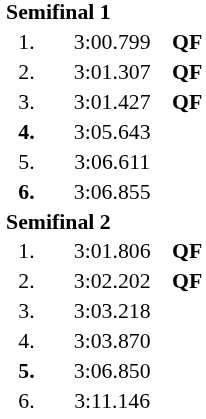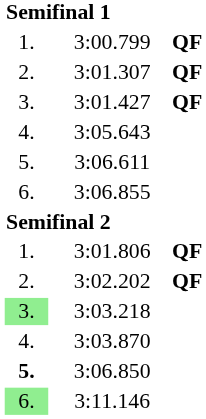(26, 131) bold -> (26, 131) normal
(26, 191) bold -> (26, 191) normal
(26, 311) no background -> (26, 311) lightgreen background
(26, 401) no background -> (26, 401) lightgreen background
